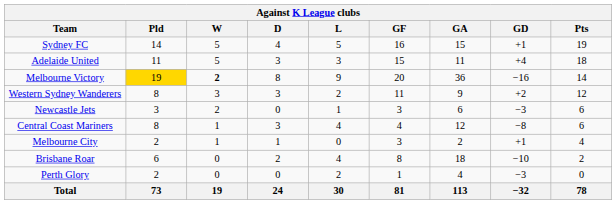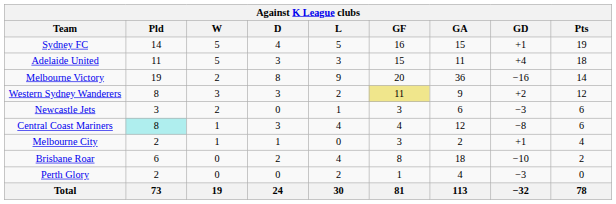(156, 77) gold background -> (156, 77) no background
(217, 77) bold -> (217, 77) normal
(399, 93) no background -> (399, 93) khaki background
(156, 126) no background -> (156, 126) paleturquoise background
